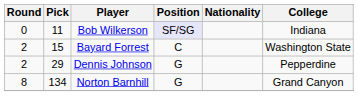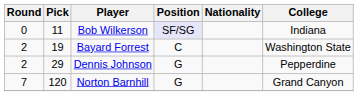(58, 47) 15 -> (58, 47) 19
(24, 82) 8 -> (24, 82) 7
(58, 82) 134 -> (58, 82) 120
